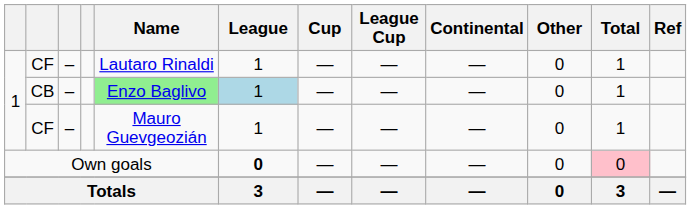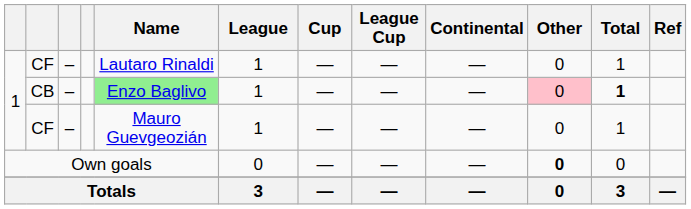(258, 91) lightblue background -> (258, 91) no background
(559, 91) no background -> (559, 91) pink background
(621, 91) normal -> (621, 91) bold
(258, 164) bold -> (258, 164) normal
(559, 164) normal -> (559, 164) bold
(621, 164) pink background -> (621, 164) no background
